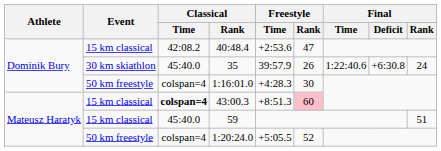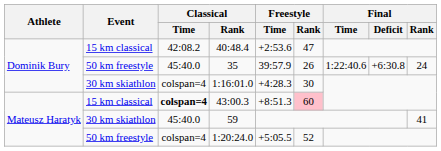(121, 66) 30 km skiathlon -> (120, 66) 50 km freestyle
(120, 84) 50 km freestyle -> (121, 84) 30 km skiathlon
(119, 119) 15 km classical -> (121, 119) 30 km skiathlon
(422, 119) 51 -> (422, 119) 41
